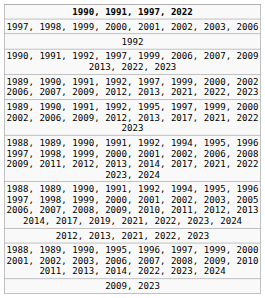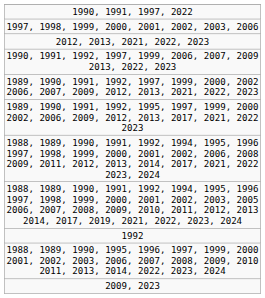(133, 12) bold -> (133, 12) normal
(133, 41) 1992 -> (133, 41) 2012, 2013, 2021, 2022, 2023
(133, 235) 2012, 2013, 2021, 2022, 2023 -> (133, 235) 1992
